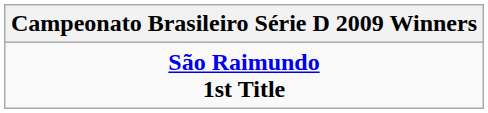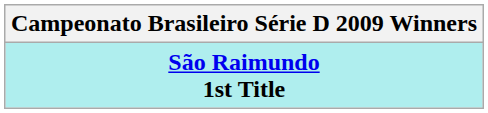(244, 75) no background -> (244, 75) paleturquoise background
